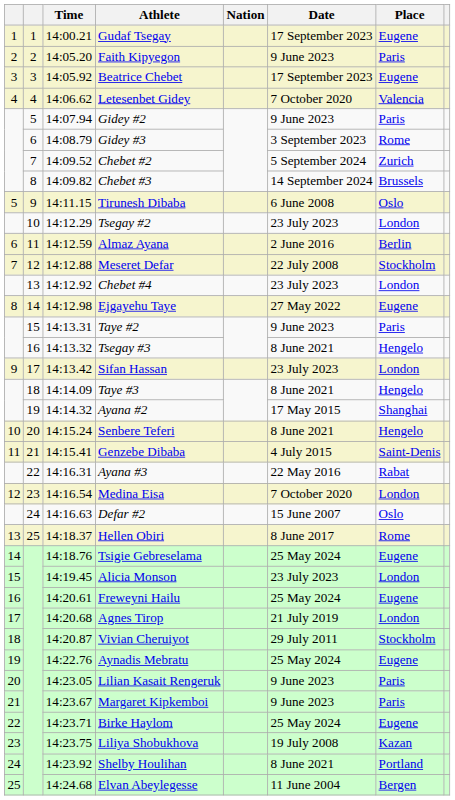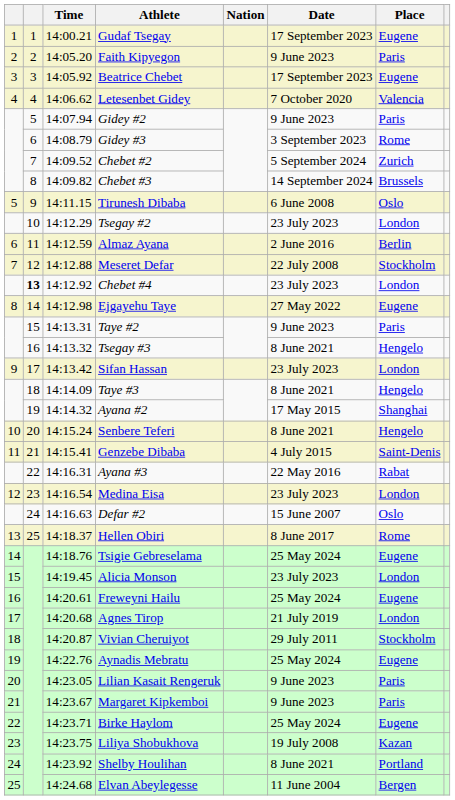(33, 285) normal -> (33, 285) bold
(311, 493) 7 October 2020 -> (304, 493) 23 July 2023
